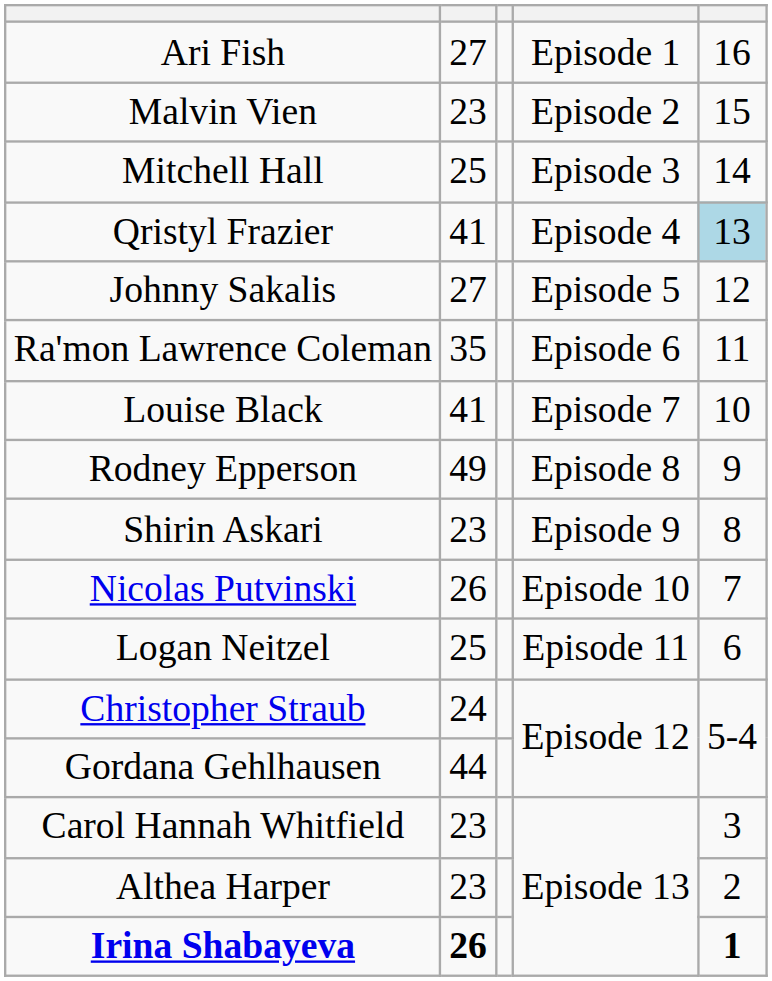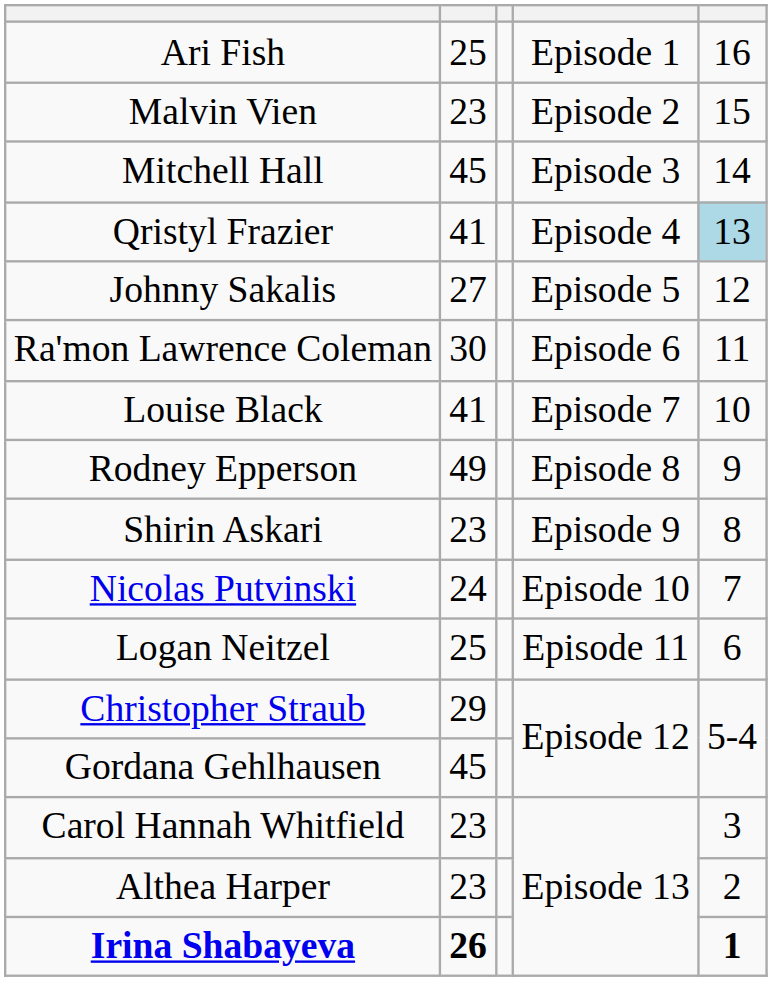(468, 51) 27 -> (468, 51) 25
(468, 170) 25 -> (468, 170) 45
(468, 349) 35 -> (468, 349) 30
(468, 588) 26 -> (468, 588) 24
(468, 707) 24 -> (468, 707) 29
(468, 767) 44 -> (468, 767) 45
